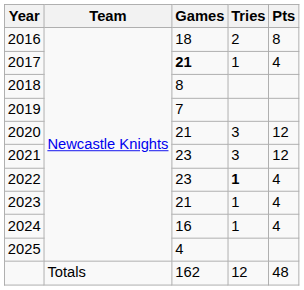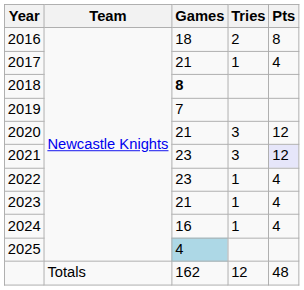(183, 62) bold -> (183, 62) normal
(179, 86) normal -> (179, 86) bold
(280, 156) no background -> (280, 156) lavender background
(235, 179) bold -> (235, 179) normal
(179, 249) no background -> (179, 249) lightblue background
